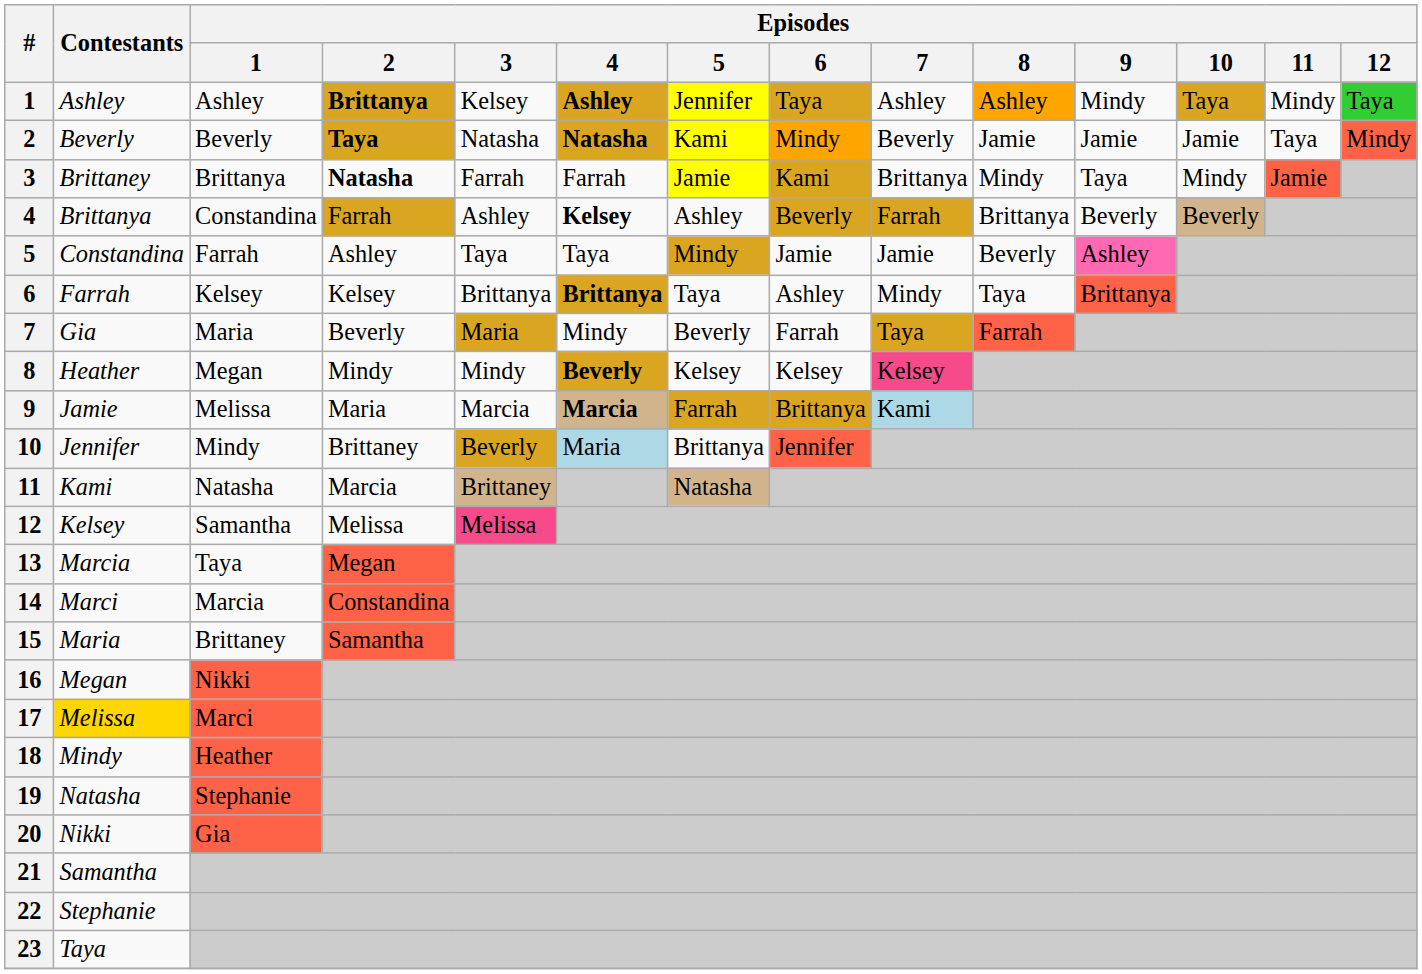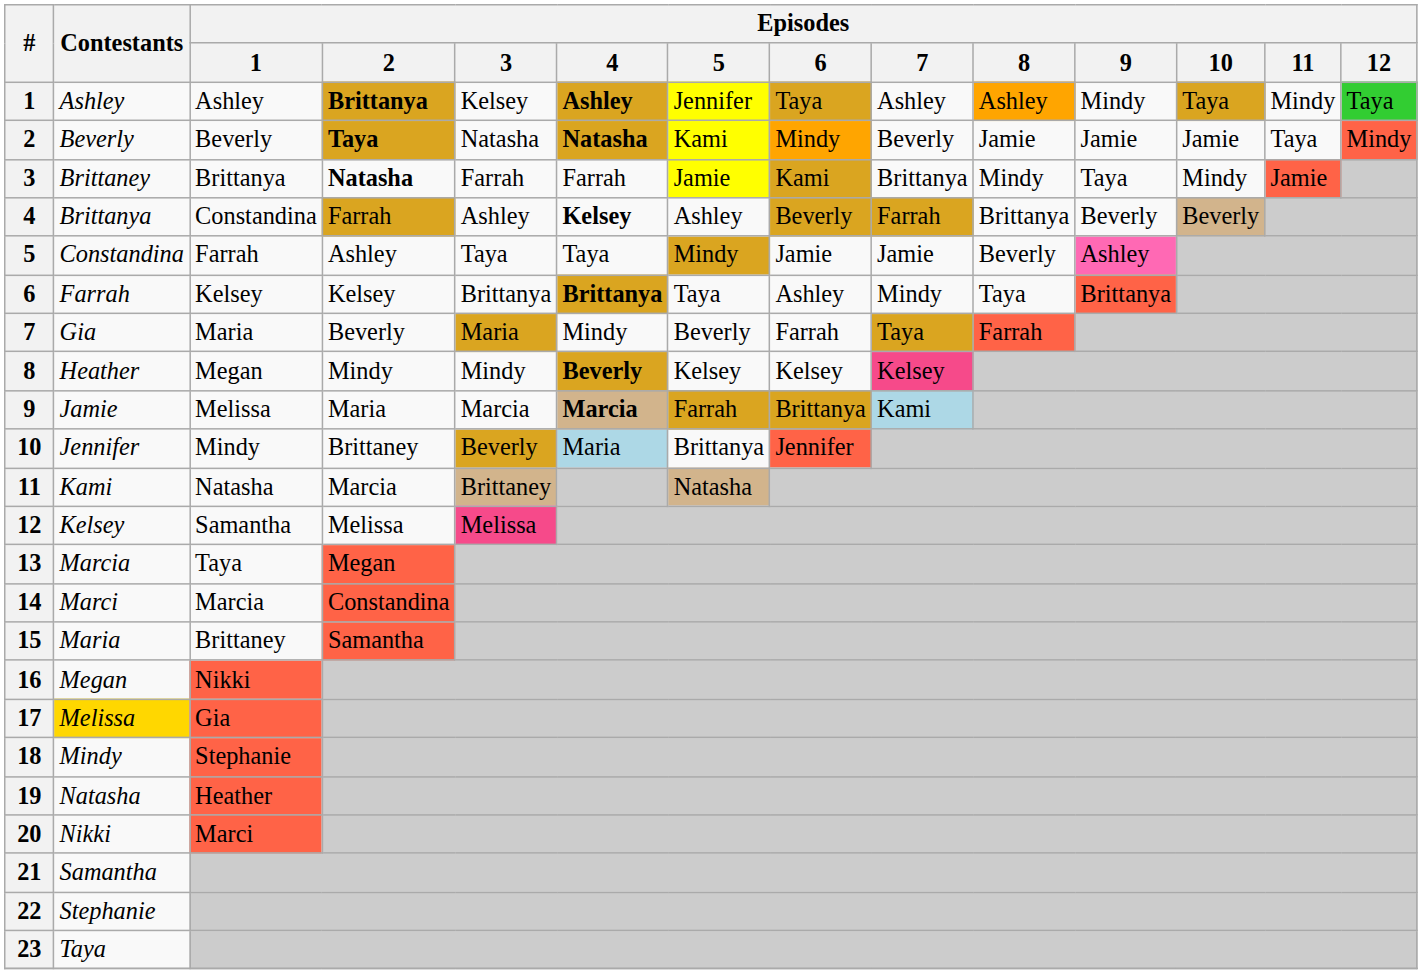(224, 718) Marci -> (213, 718) Gia
(234, 756) Heather -> (243, 756) Stephanie
(243, 795) Stephanie -> (234, 795) Heather
(213, 833) Gia -> (224, 833) Marci
